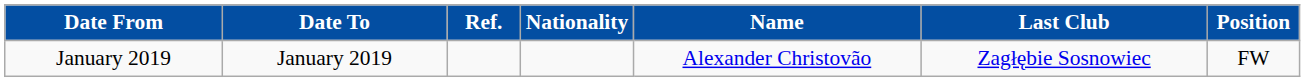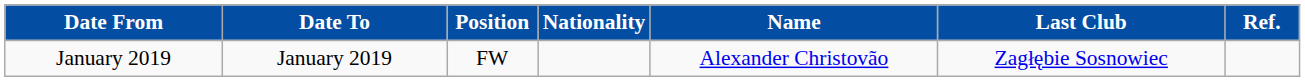columns swapped: (1253, 22) <-> (484, 22)
